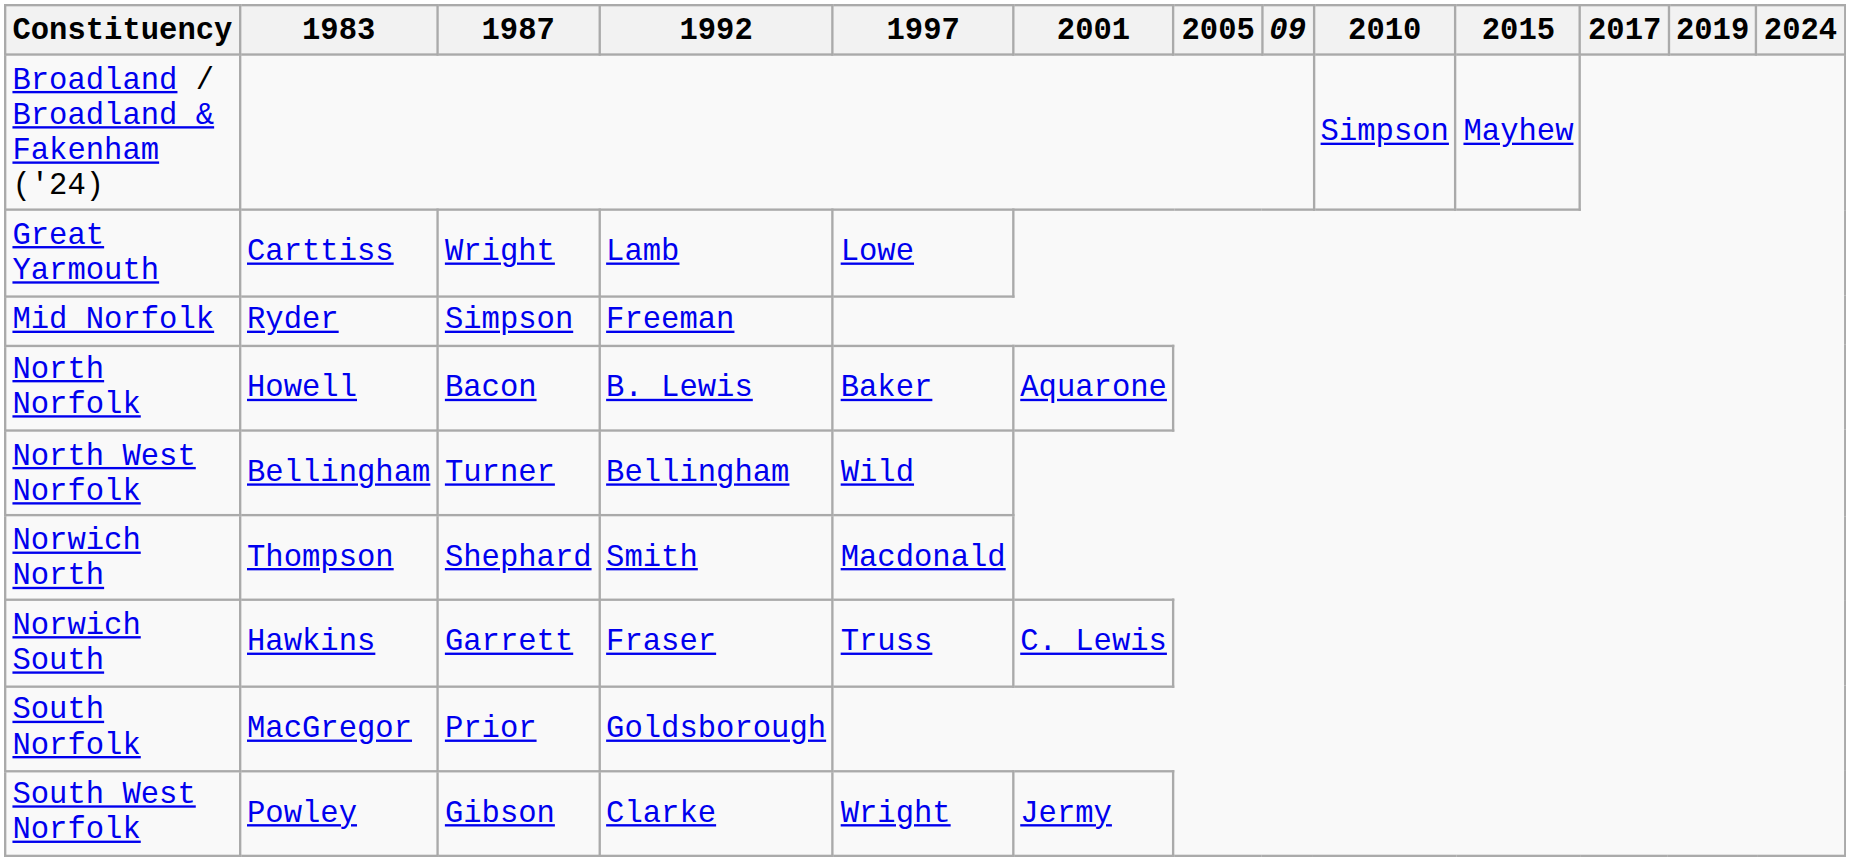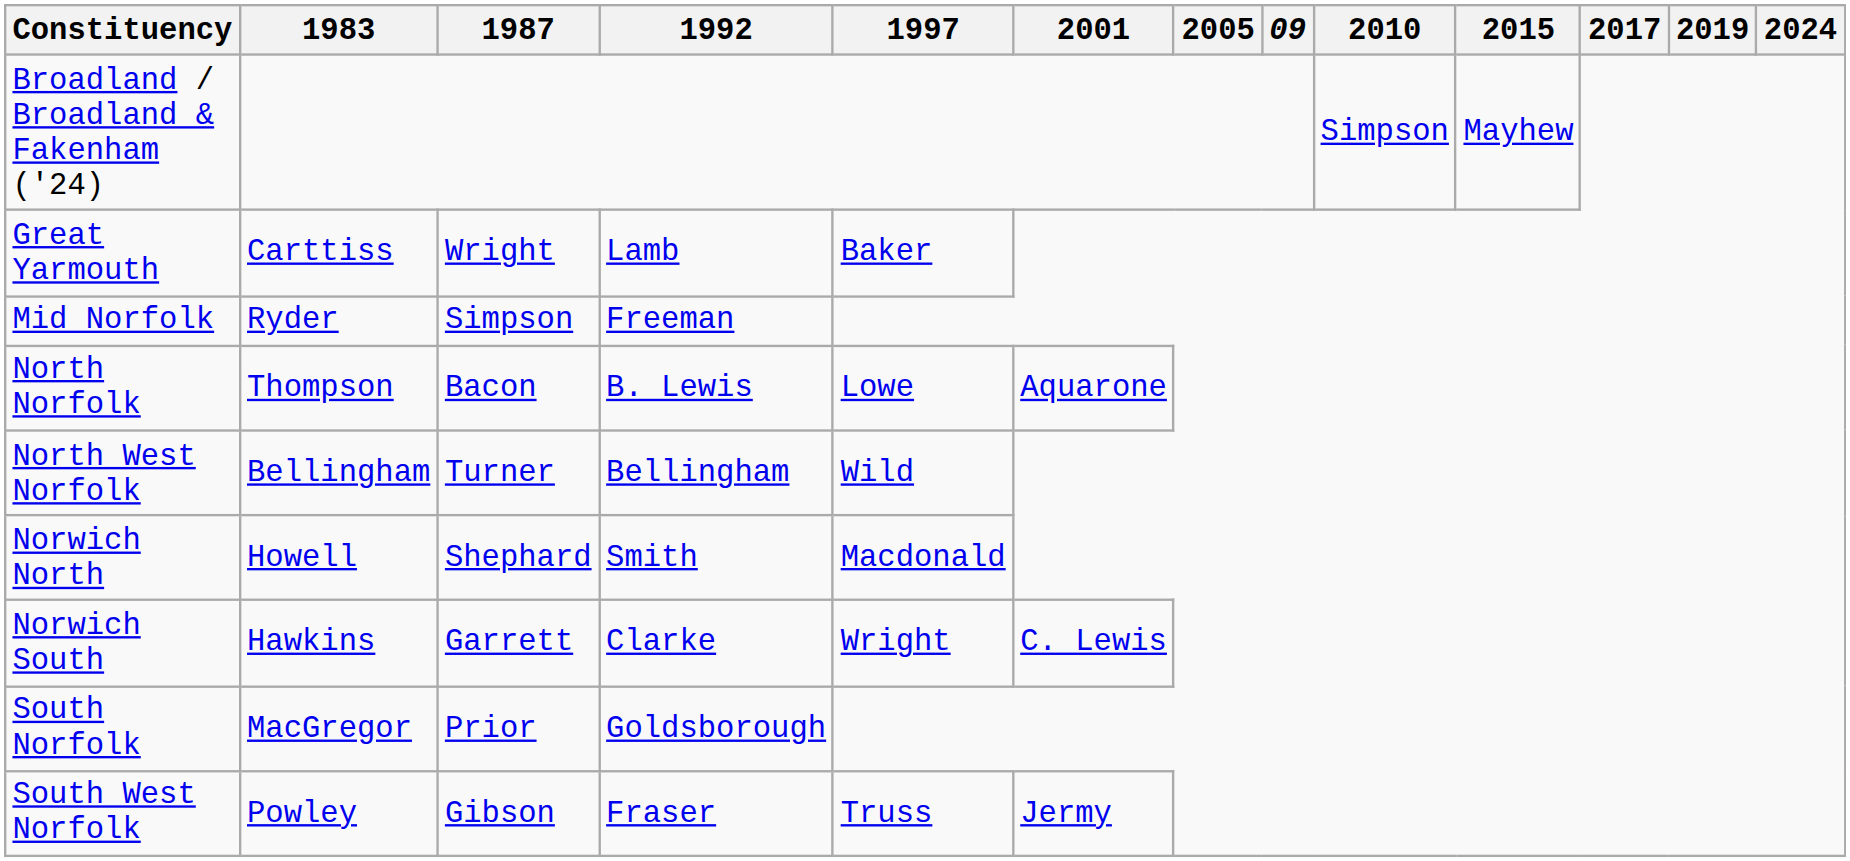(877, 253) Lowe -> (887, 253) Baker
(302, 388) Howell -> (320, 388) Thompson
(887, 388) Baker -> (877, 388) Lowe
(320, 558) Thompson -> (302, 558) Howell
(661, 643) Fraser -> (661, 643) Clarke
(887, 643) Truss -> (896, 643) Wright
(661, 813) Clarke -> (661, 813) Fraser
(896, 813) Wright -> (887, 813) Truss
